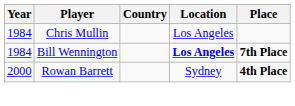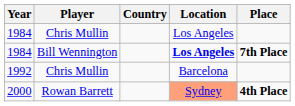+ row: (19, 71)
(203, 71) no background -> (203, 91) lightsalmon background
